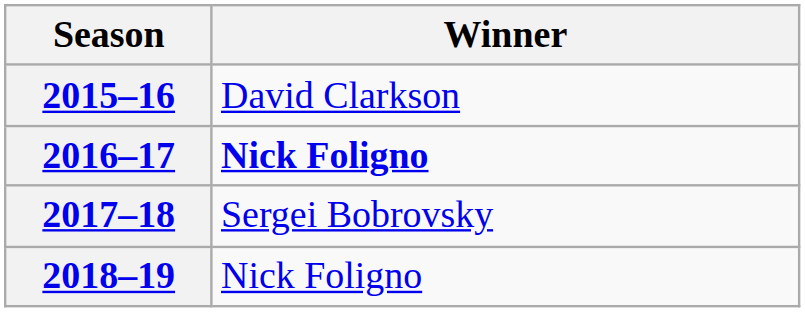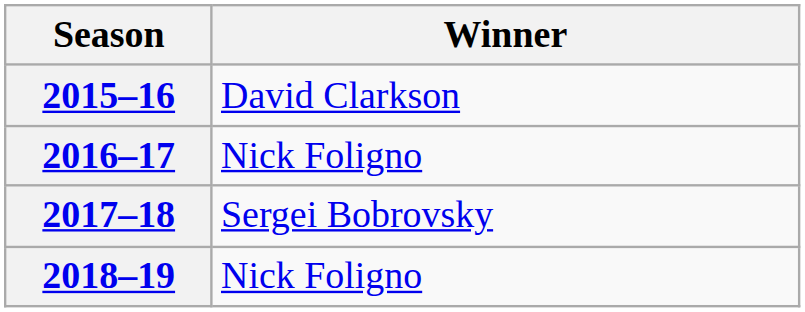(325, 154) bold -> (322, 154) normal
